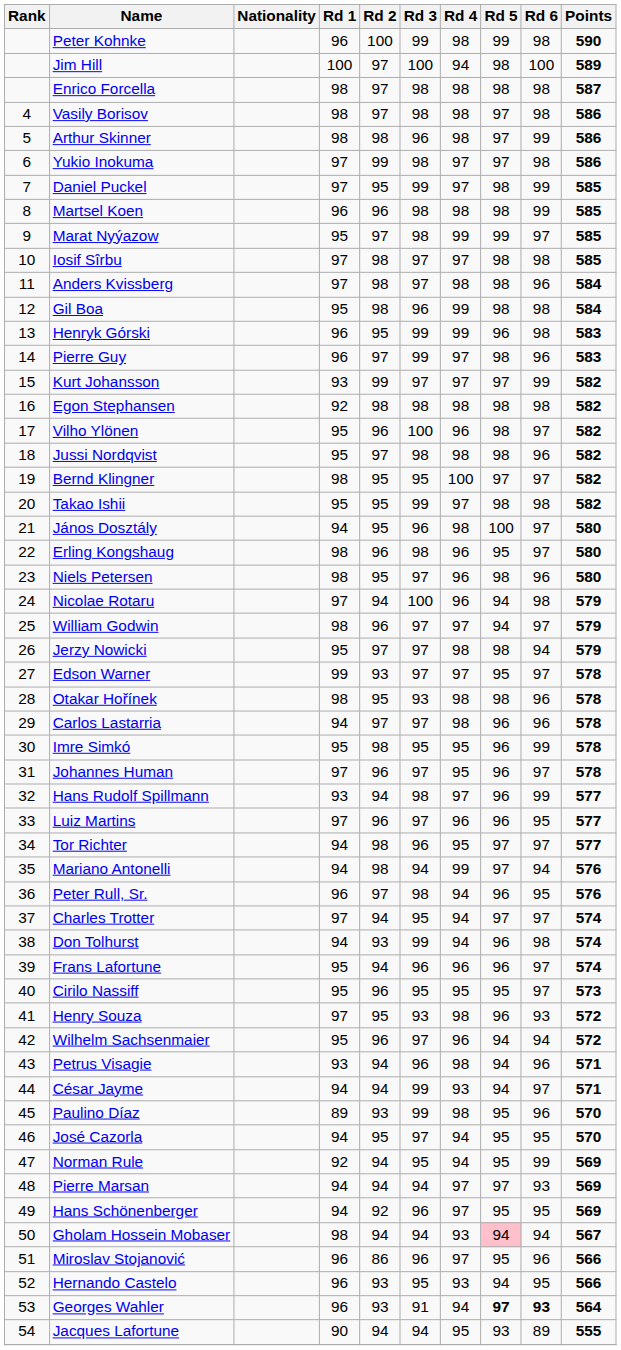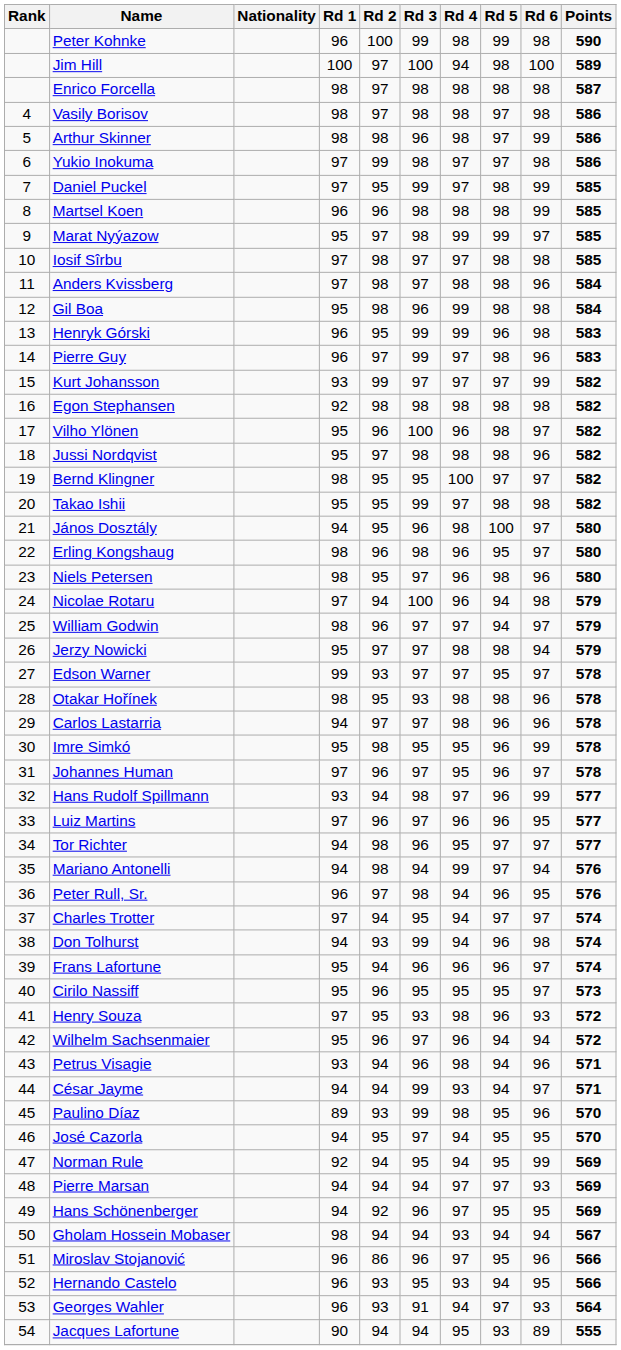(501, 1234) pink background -> (501, 1234) no background
(501, 1307) bold -> (501, 1307) normal
(541, 1307) bold -> (541, 1307) normal
